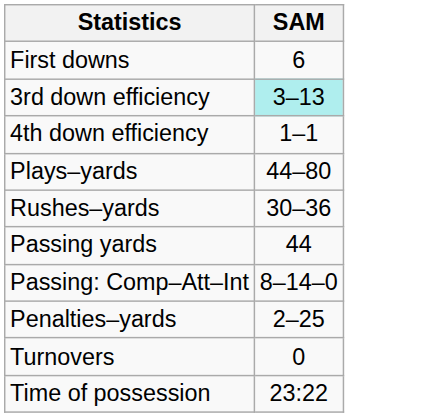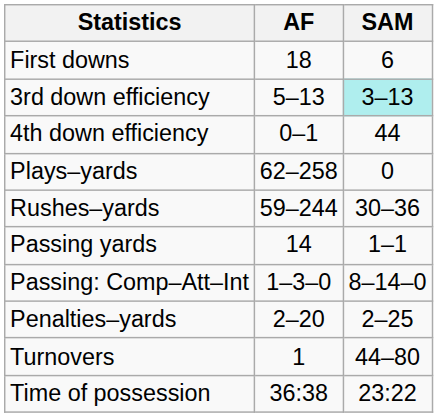+ column: (299, 23)
(299, 134) 1–1 -> (387, 134) 44
(299, 171) 44–80 -> (387, 171) 0
(299, 245) 44 -> (387, 245) 1–1
(299, 356) 0 -> (387, 356) 44–80
